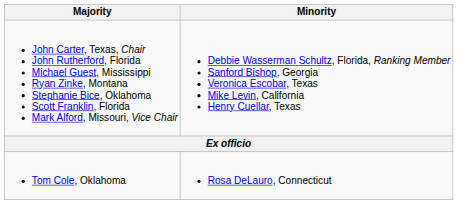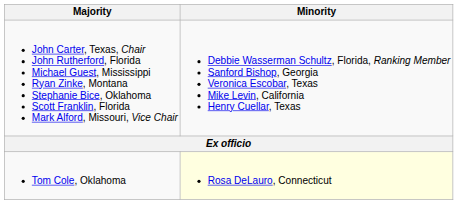(316, 181) no background -> (316, 181) lightyellow background
